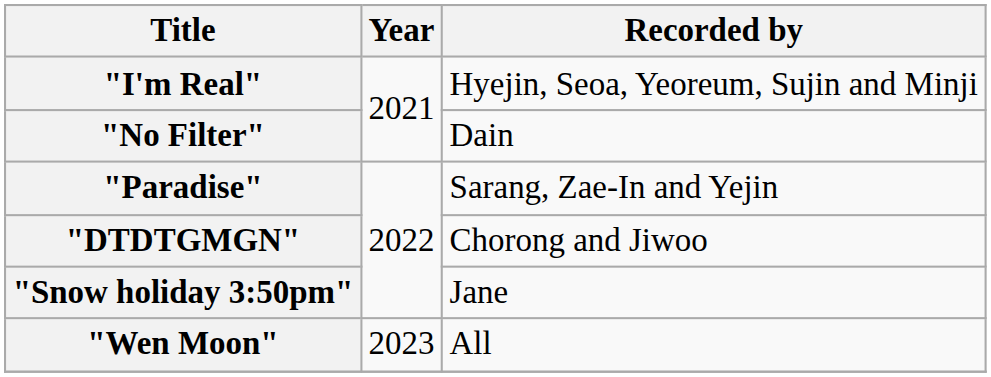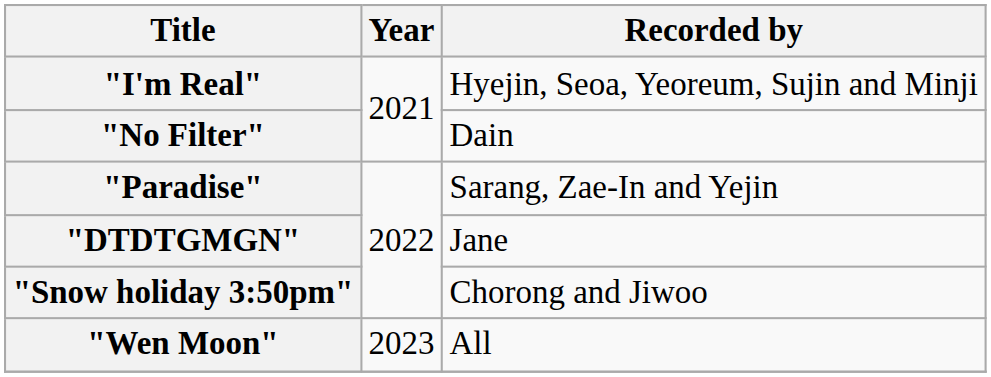(579, 239) Chorong and Jiwoo -> (479, 239) Jane
(479, 291) Jane -> (579, 291) Chorong and Jiwoo
